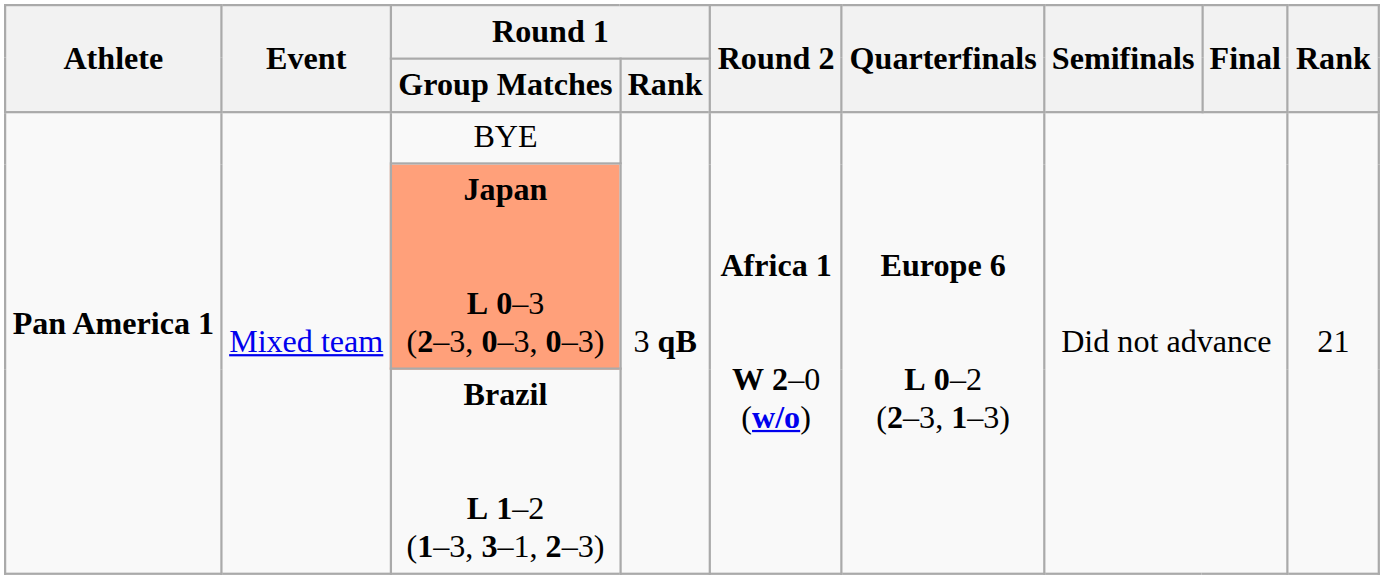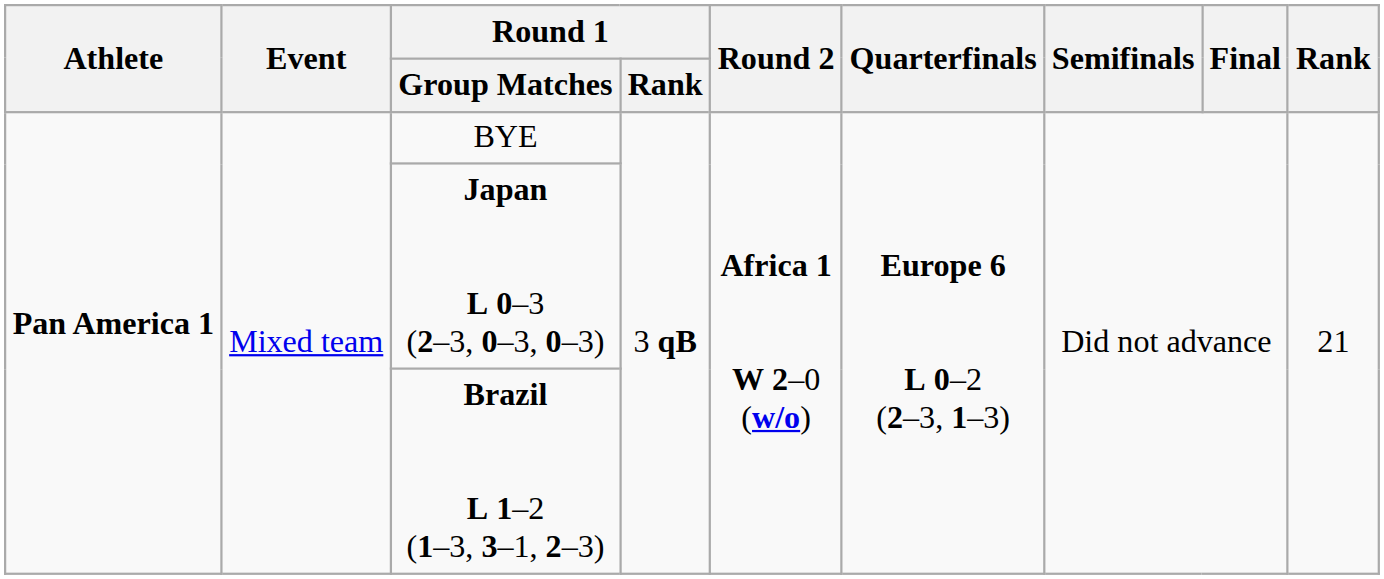(505, 266) lightsalmon background -> (505, 266) no background
